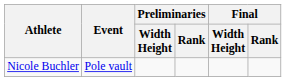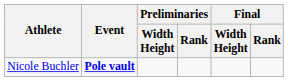(108, 67) normal -> (110, 67) bold
